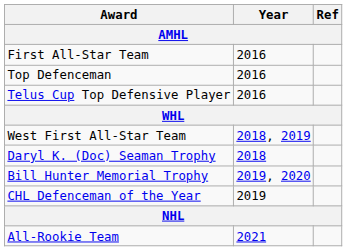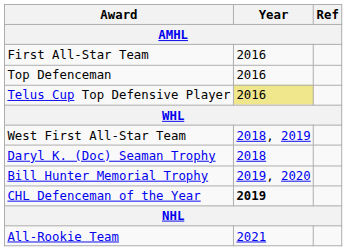(251, 95) no background -> (251, 95) khaki background
(251, 196) normal -> (251, 196) bold
